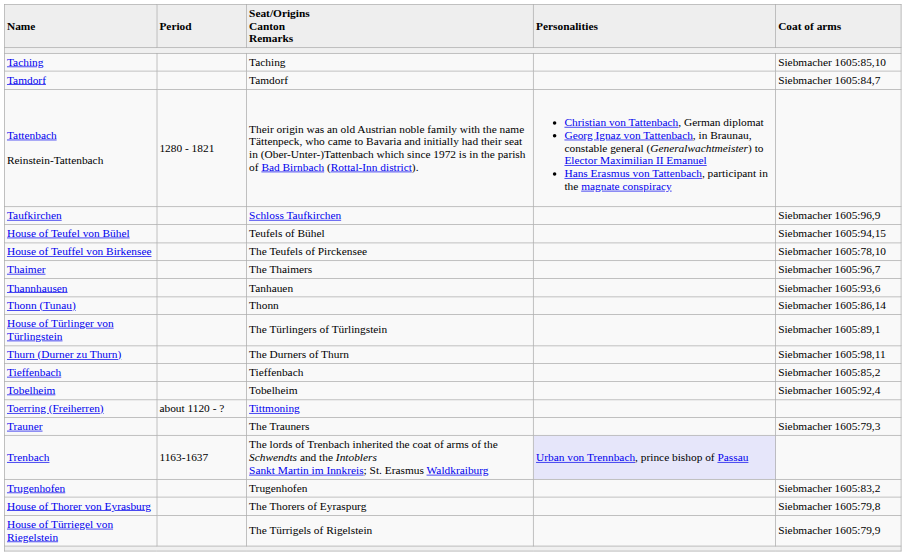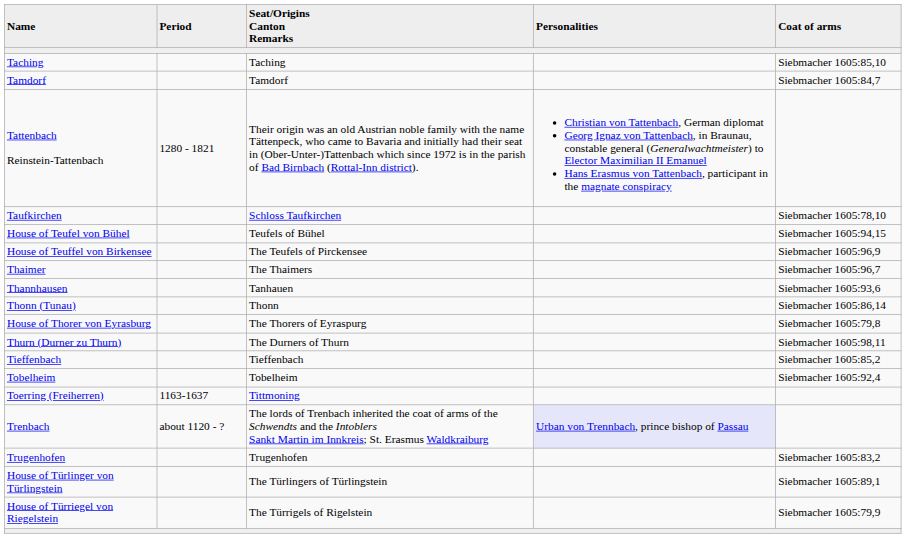(829, 215) Siebmacher 1605:96,9 -> (832, 215) Siebmacher 1605:78,10
(832, 251) Siebmacher 1605:78,10 -> (829, 251) Siebmacher 1605:96,9
rows swapped: (79, 506) <-> (60, 330)
(192, 408) about 1120 - ? -> (184, 395) 1163-1637
- row: (25, 426)
(184, 457) 1163-1637 -> (192, 426) about 1120 - ?
